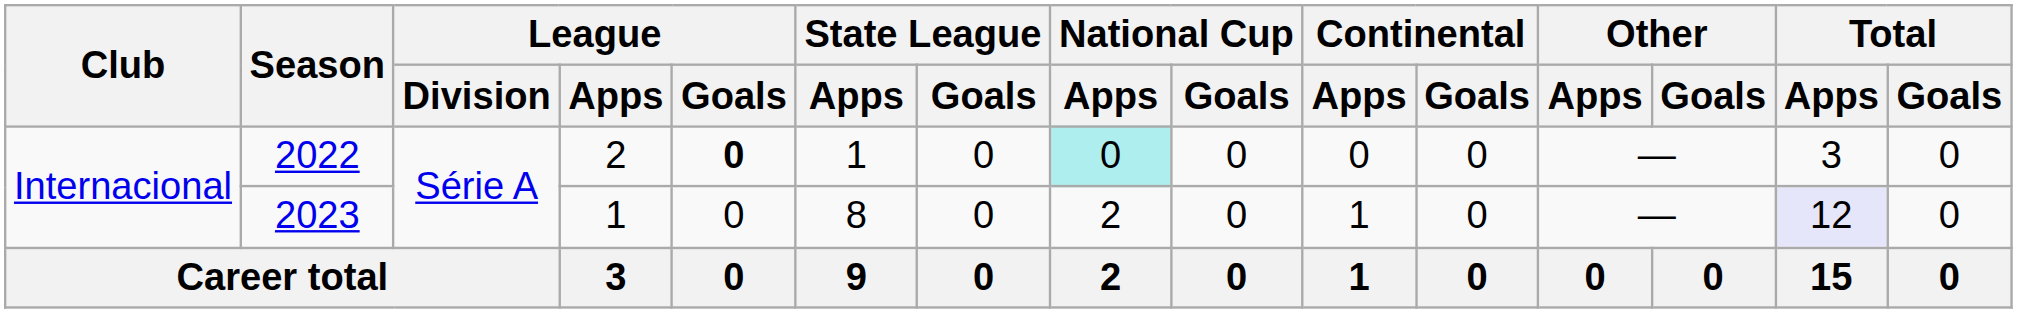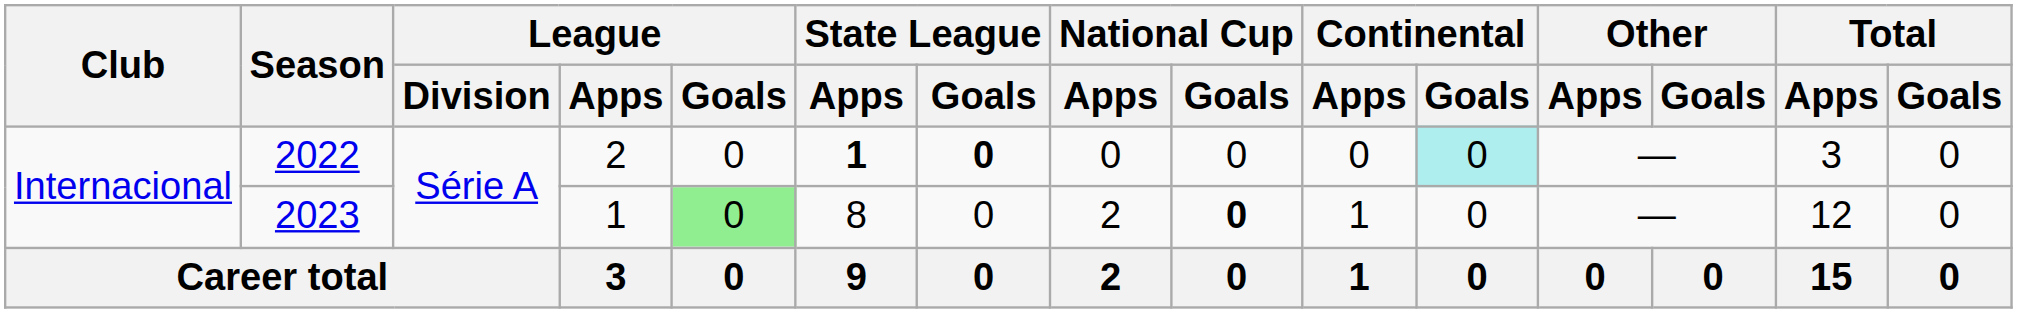(734, 155) bold -> (734, 155) normal
(856, 155) normal -> (856, 155) bold
(984, 155) normal -> (984, 155) bold
(1110, 155) paleturquoise background -> (1110, 155) no background
(1477, 155) no background -> (1477, 155) paleturquoise background
(734, 215) no background -> (734, 215) lightgreen background
(1237, 215) normal -> (1237, 215) bold
(1831, 215) lavender background -> (1831, 215) no background
